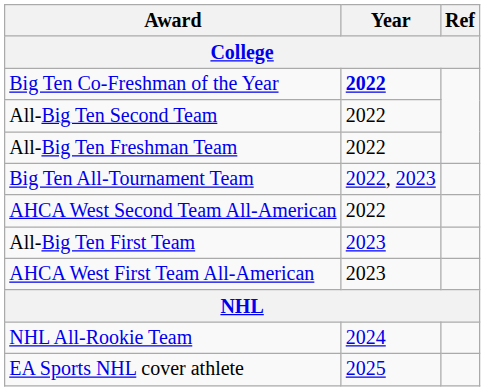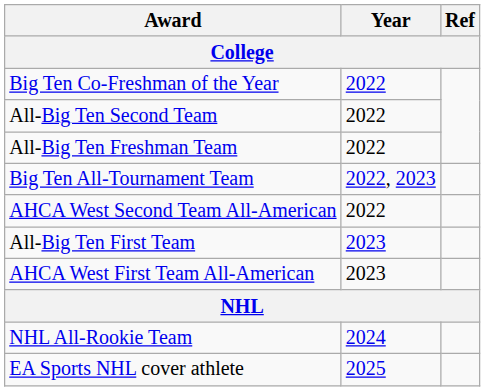(366, 83) bold -> (366, 83) normal
